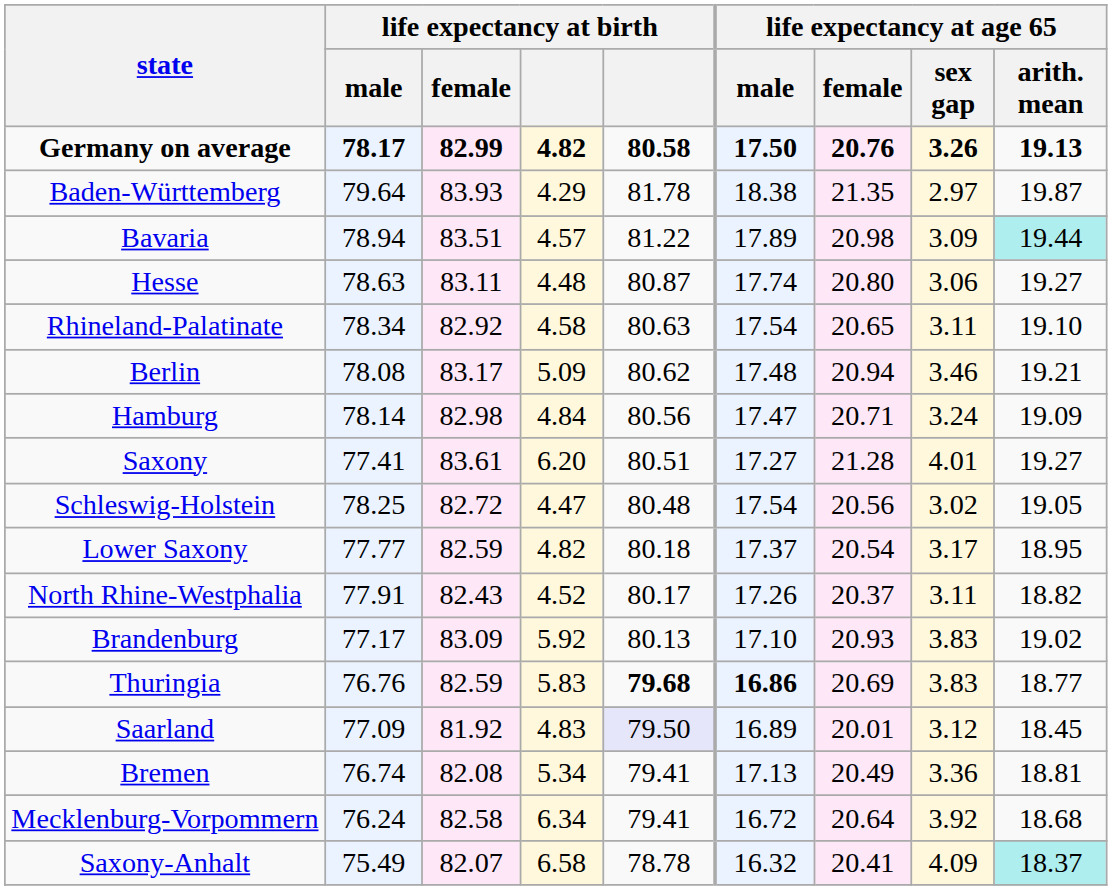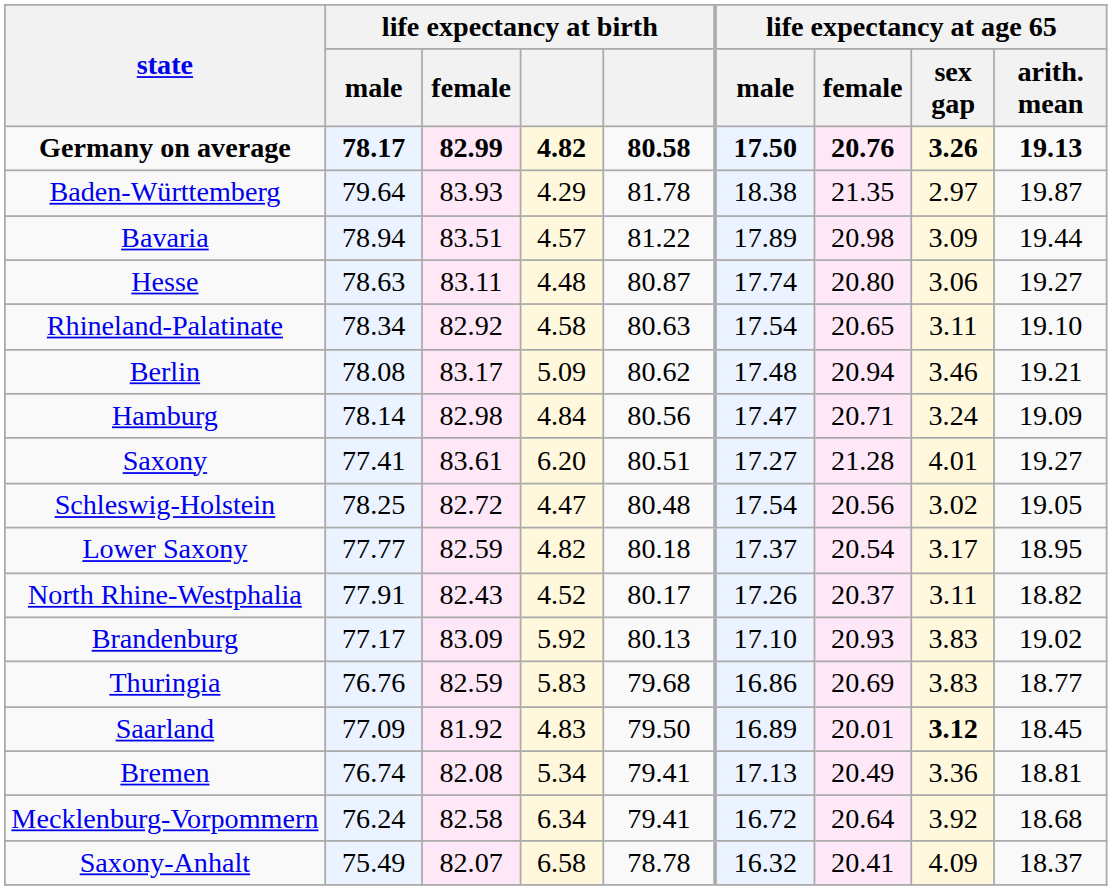(1051, 237) paleturquoise background -> (1051, 237) no background
(659, 683) bold -> (659, 683) normal
(765, 683) bold -> (765, 683) normal
(659, 728) lavender background -> (659, 728) no background
(953, 728) normal -> (953, 728) bold
(1051, 862) paleturquoise background -> (1051, 862) no background
